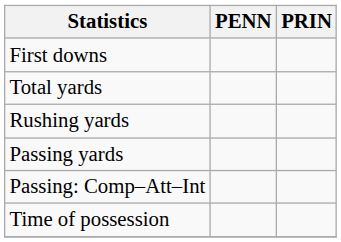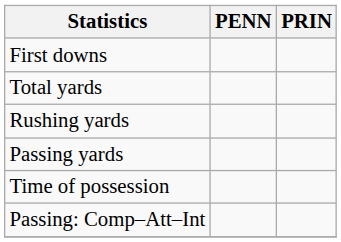rows swapped: (107, 186) <-> (89, 219)
